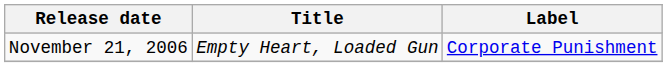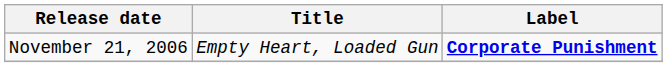(552, 48) normal -> (552, 48) bold
